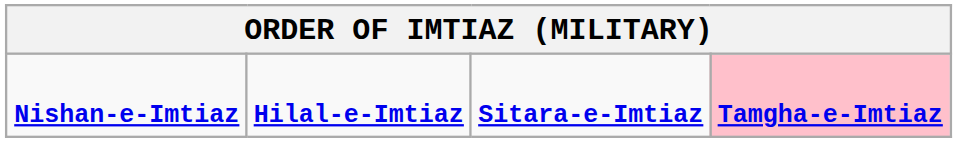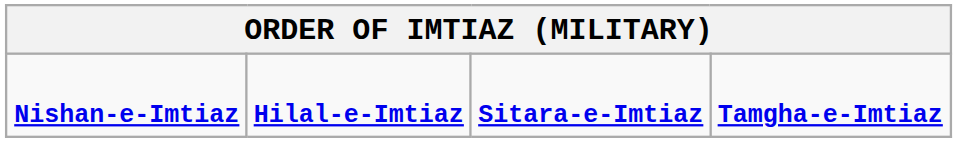(830, 113) pink background -> (830, 113) no background
